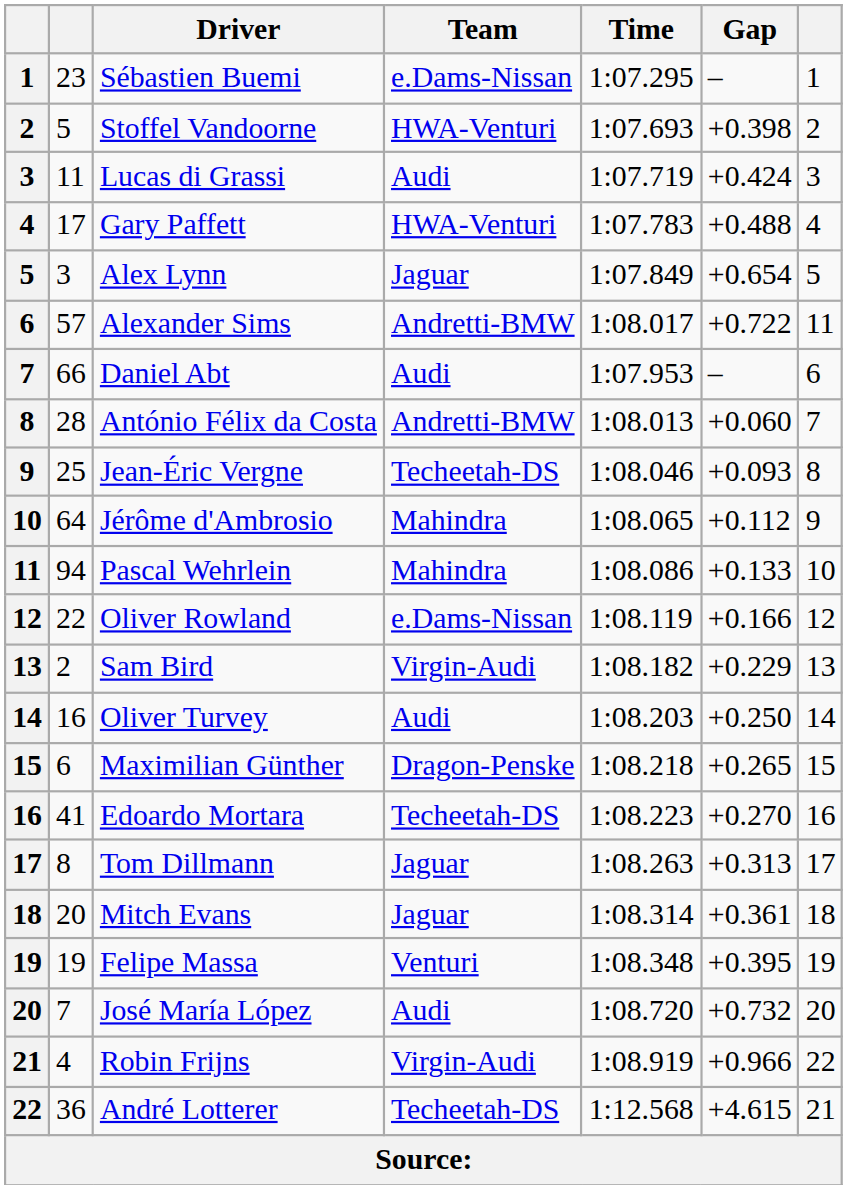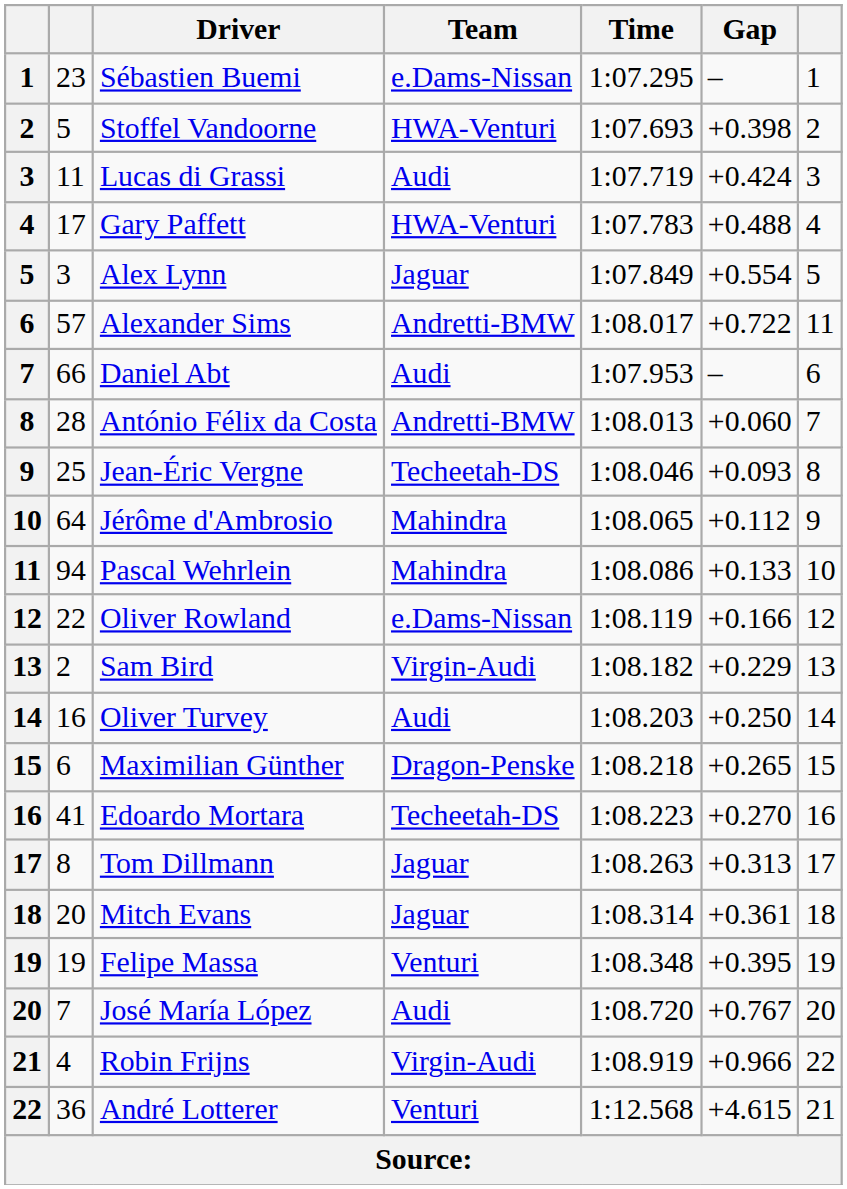(750, 274) +0.654 -> (750, 274) +0.554
(750, 1011) +0.732 -> (750, 1011) +0.767
(475, 1109) Techeetah-DS -> (435, 1109) Venturi
